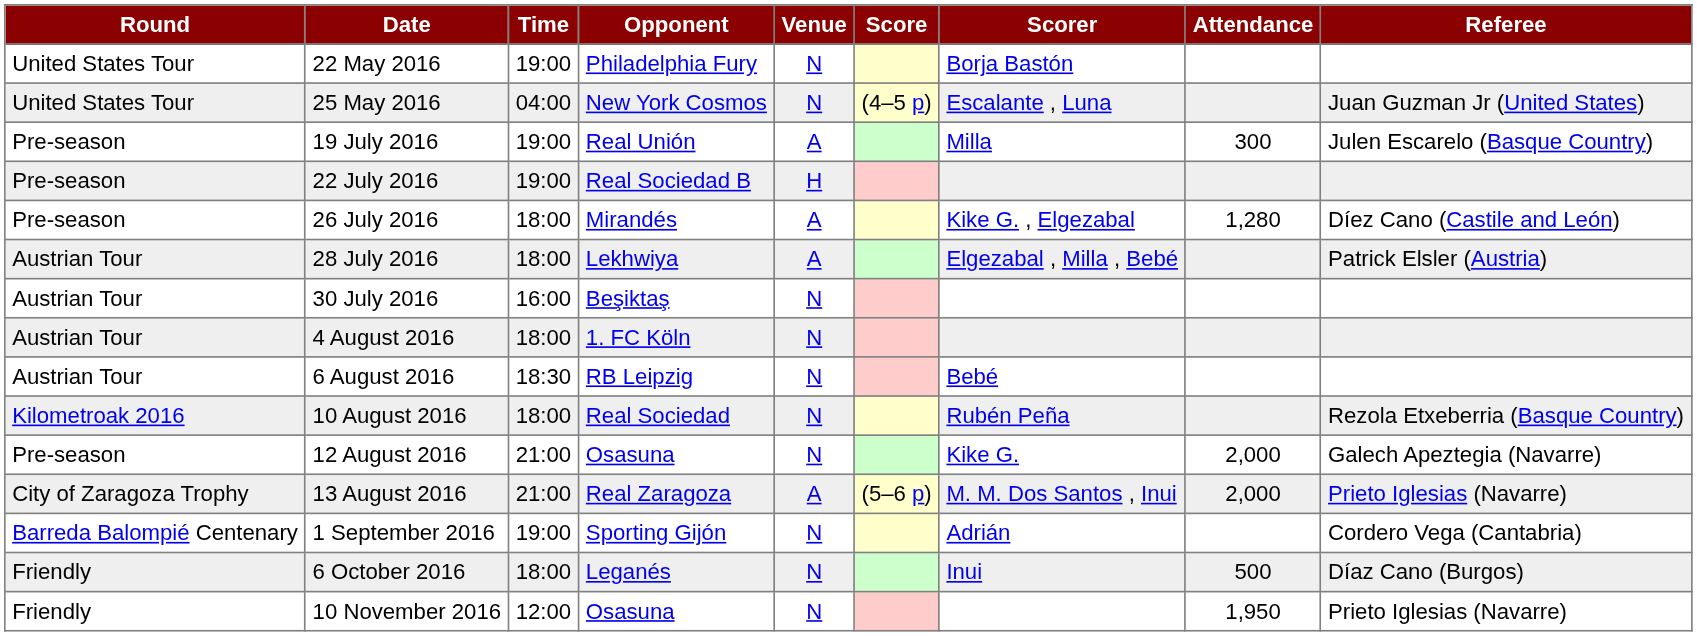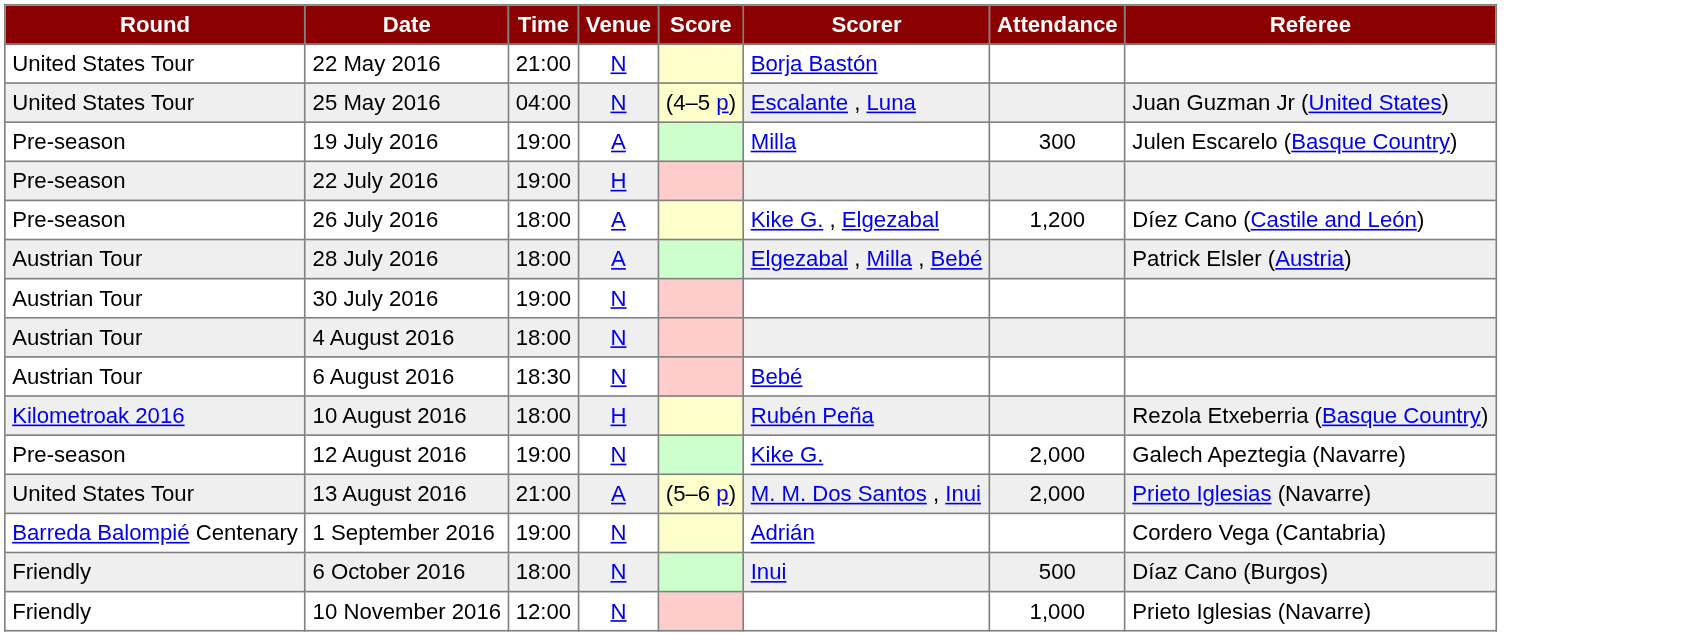- column: (676, 24)
(543, 63) 19:00 -> (543, 63) 21:00
(1253, 220) 1,280 -> (1057, 220) 1,200
(543, 298) 16:00 -> (543, 298) 19:00
(814, 416) N -> (618, 416) H
(543, 455) 21:00 -> (543, 455) 19:00
(130, 494) City of Zaragoza Trophy -> (103, 494) United States Tour
(1253, 611) 1,950 -> (1057, 611) 1,000
